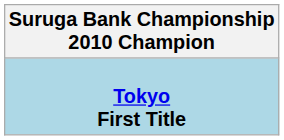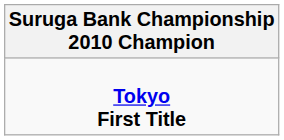(142, 107) lightblue background -> (142, 107) no background
